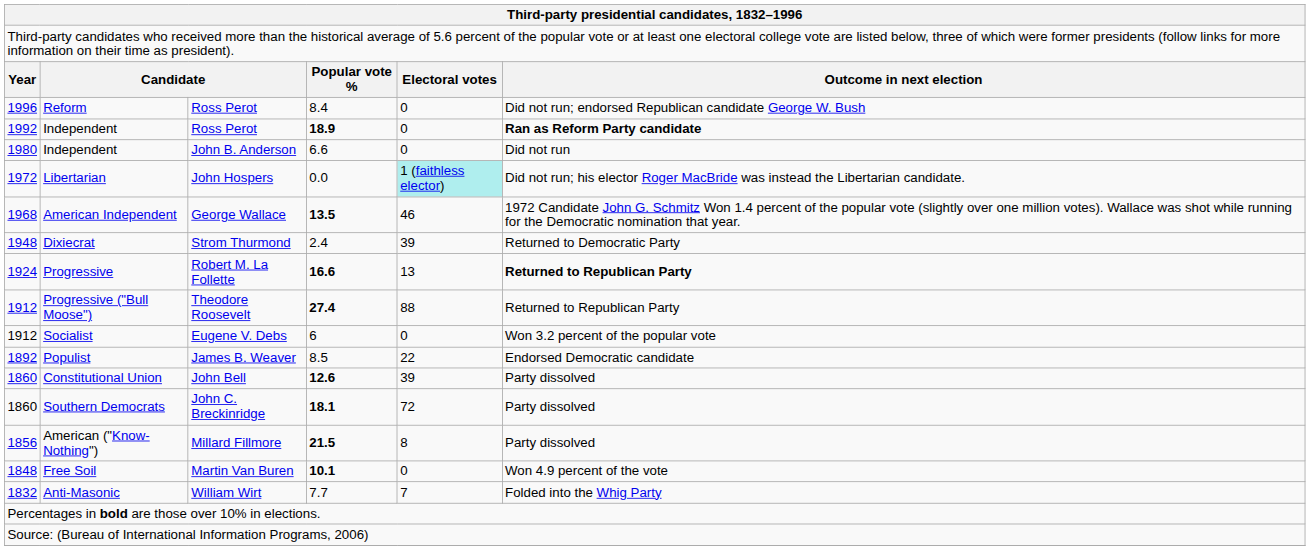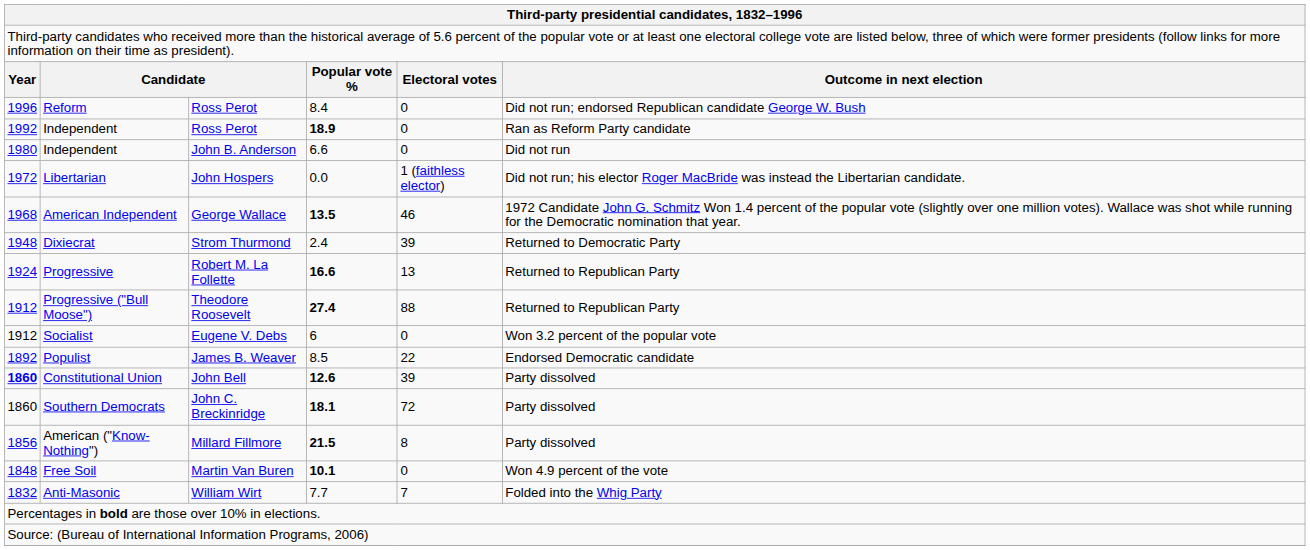(603, 129) bold -> (598, 129) normal
(432, 178) paleturquoise background -> (432, 178) no background
(598, 271) bold -> (592, 271) normal
(22, 378) normal -> (22, 378) bold
